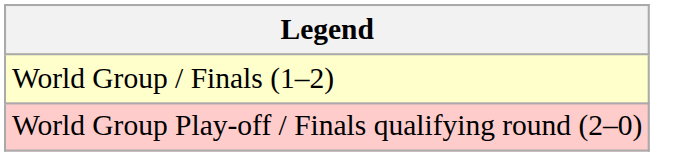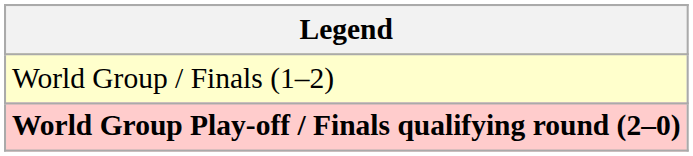(327, 126) normal -> (346, 126) bold
